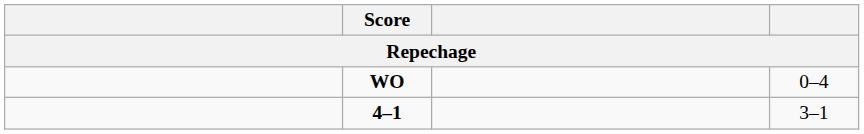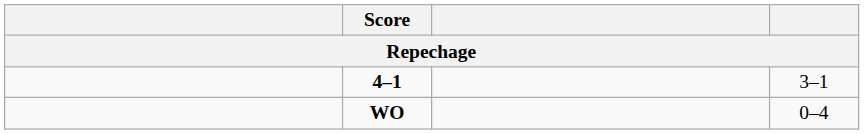rows swapped: (387, 81) <-> (387, 112)
